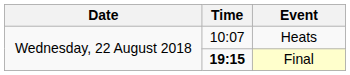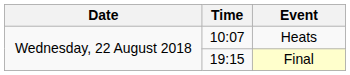(227, 59) bold -> (227, 59) normal
